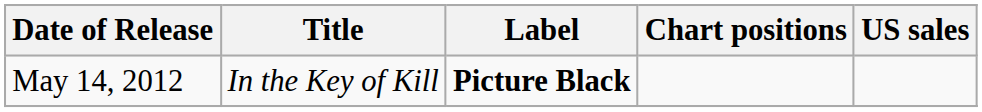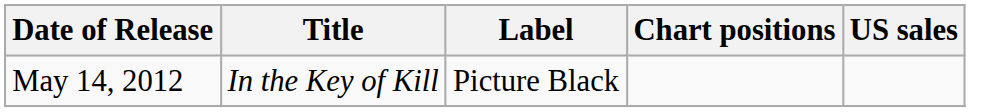(542, 80) bold -> (536, 80) normal
